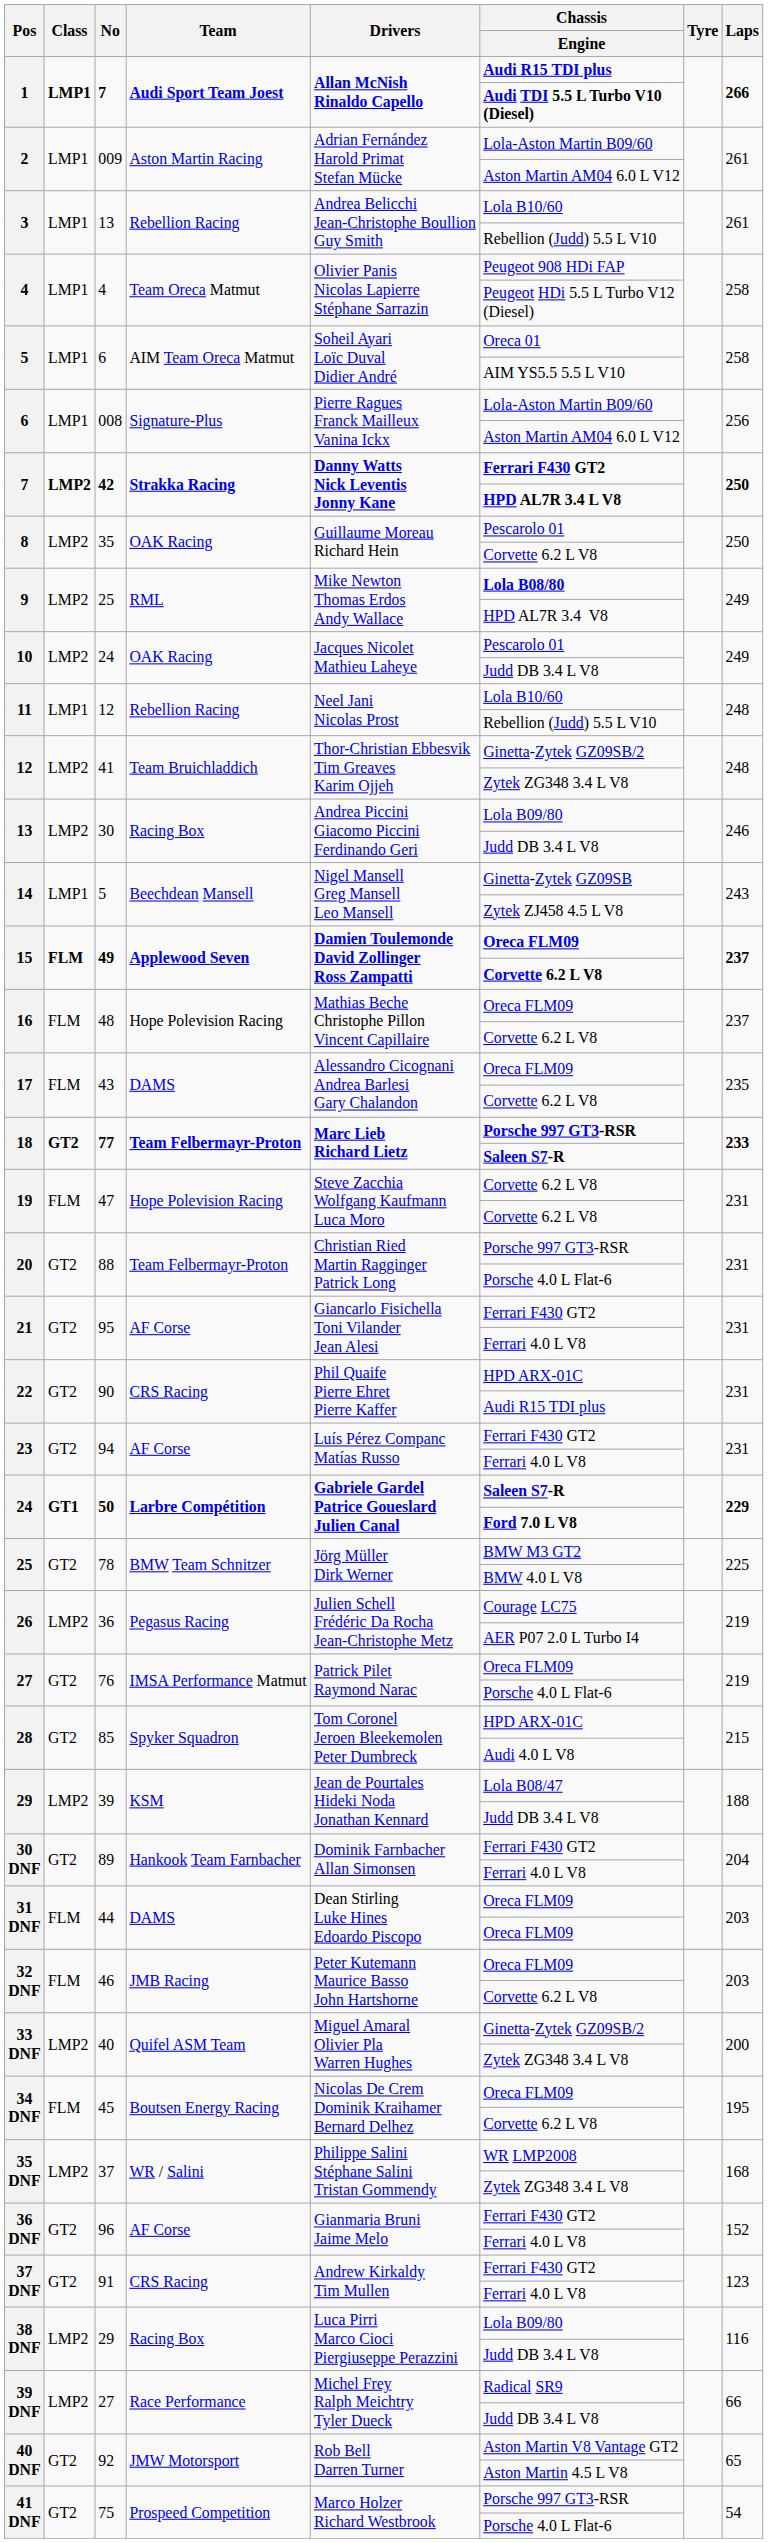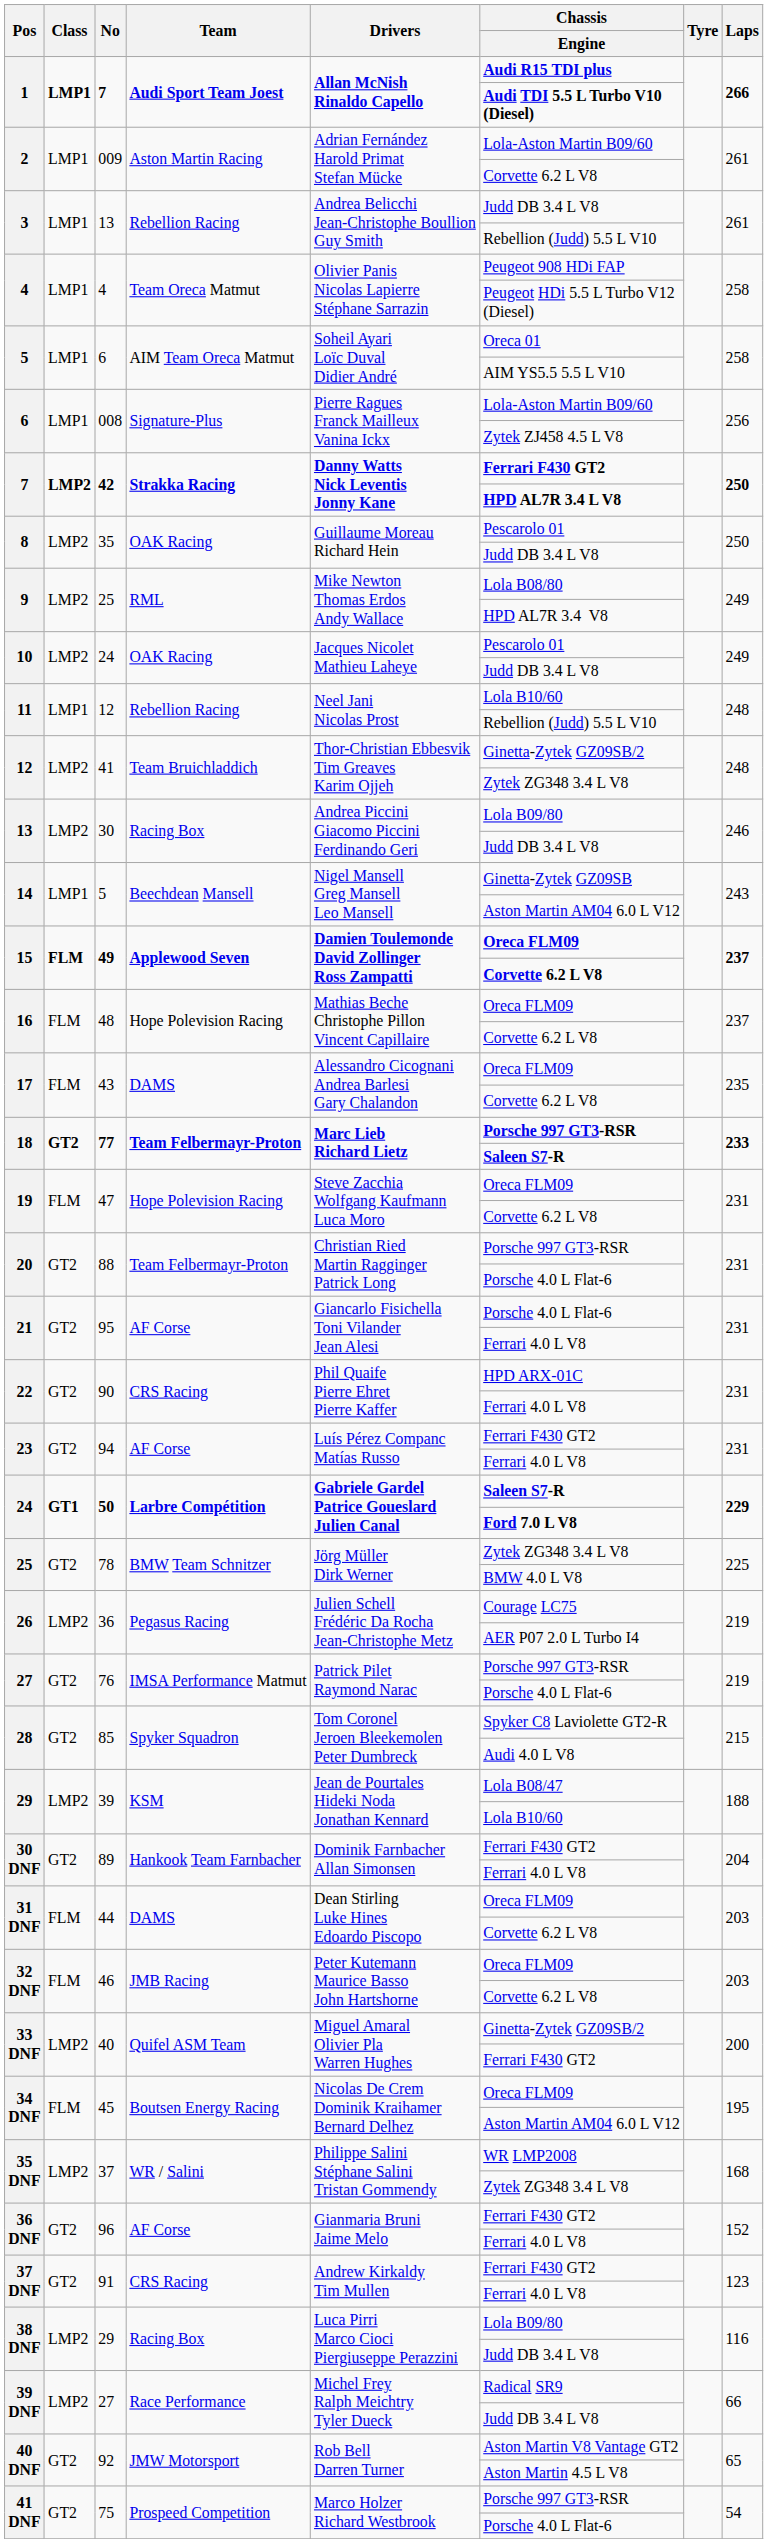(582, 175) Aston Martin AM04 6.0 L V12 -> (540, 175) Corvette 6.2 L V8
(523, 207) Lola B10/60 -> (541, 207) Judd DB 3.4 L V8
(582, 436) Aston Martin AM04 6.0 L V12 -> (553, 436) Zytek ZJ458 4.5 L V8
(540, 555) Corvette 6.2 L V8 -> (541, 555) Judd DB 3.4 L V8
(524, 584) bold -> (523, 584) normal
(553, 910) Zytek ZJ458 4.5 L V8 -> (582, 910) Aston Martin AM04 6.0 L V12
(540, 1184) Corvette 6.2 L V8 -> (528, 1184) Oreca FLM09
(539, 1311) Ferrari F430 GT2 -> (547, 1311) Porsche 4.0 L Flat-6
(544, 1407) Audi R15 TDI plus -> (535, 1407) Ferrari 4.0 L V8
(532, 1551) BMW M3 GT2 -> (556, 1551) Zytek ZG348 3.4 L V8
(528, 1667) Oreca FLM09 -> (556, 1667) Porsche 997 GT3-RSR
(533, 1722) HPD ARX-01C -> (575, 1722) Spyker C8 Laviolette GT2-R
(541, 1817) Judd DB 3.4 L V8 -> (523, 1817) Lola B10/60
(528, 1933) Oreca FLM09 -> (540, 1933) Corvette 6.2 L V8
(556, 2060) Zytek ZG348 3.4 L V8 -> (539, 2060) Ferrari F430 GT2
(540, 2123) Corvette 6.2 L V8 -> (582, 2123) Aston Martin AM04 6.0 L V12
